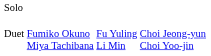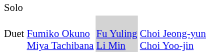(117, 39) no background -> (117, 39) lightgrey background
